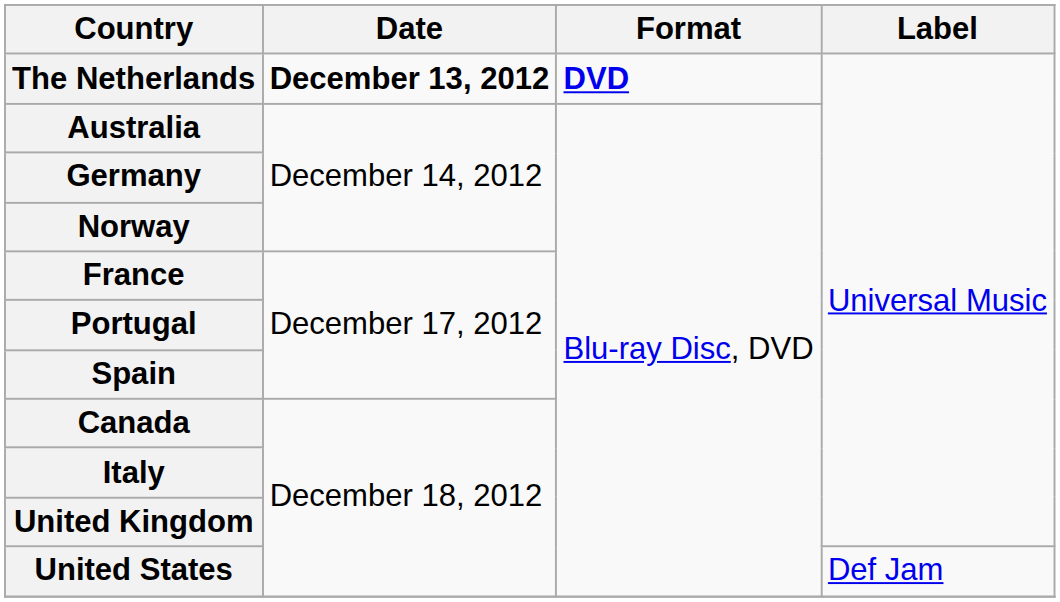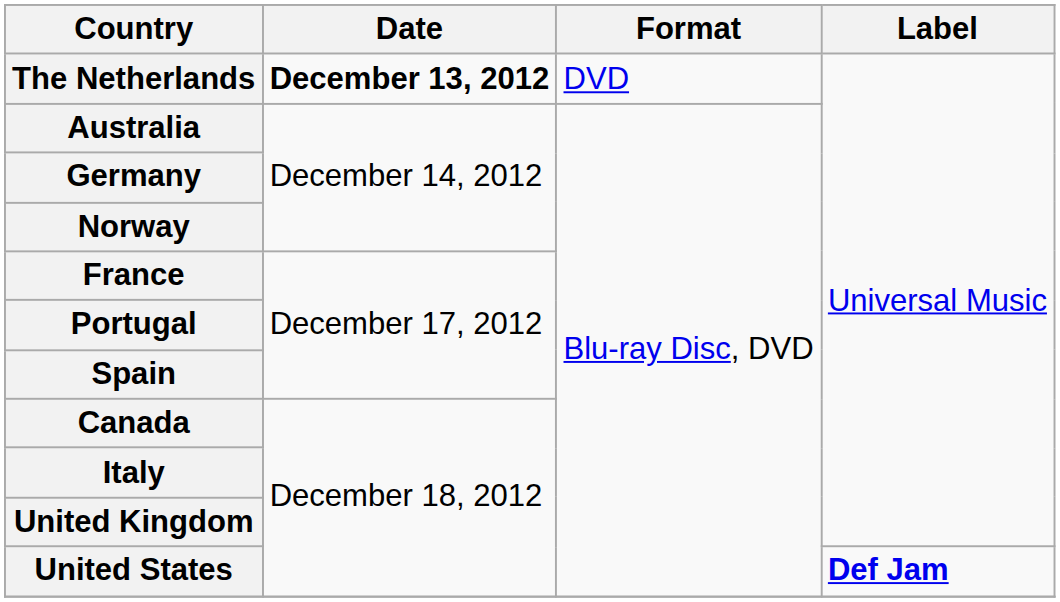(596, 78) bold -> (596, 78) normal
(886, 570) normal -> (888, 570) bold
